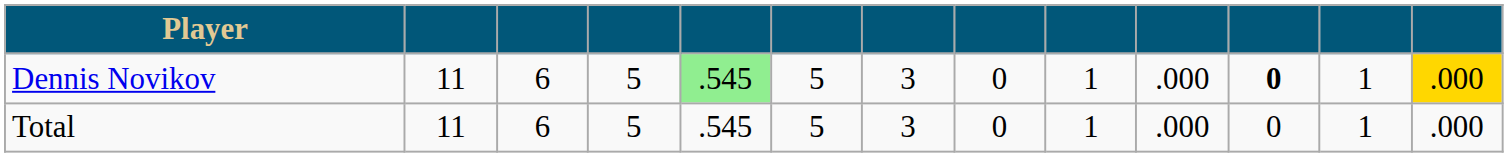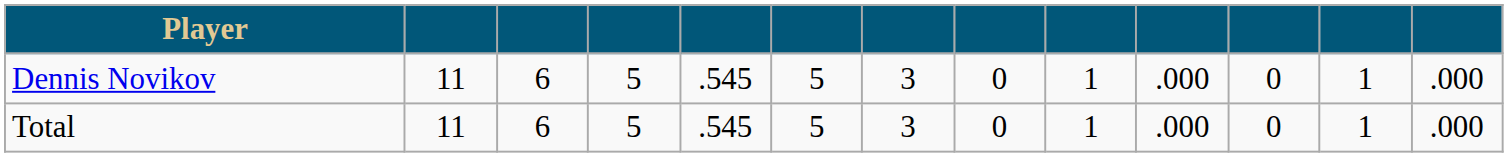(725, 77) lightgreen background -> (725, 77) no background
(1274, 77) bold -> (1274, 77) normal
(1457, 77) gold background -> (1457, 77) no background
